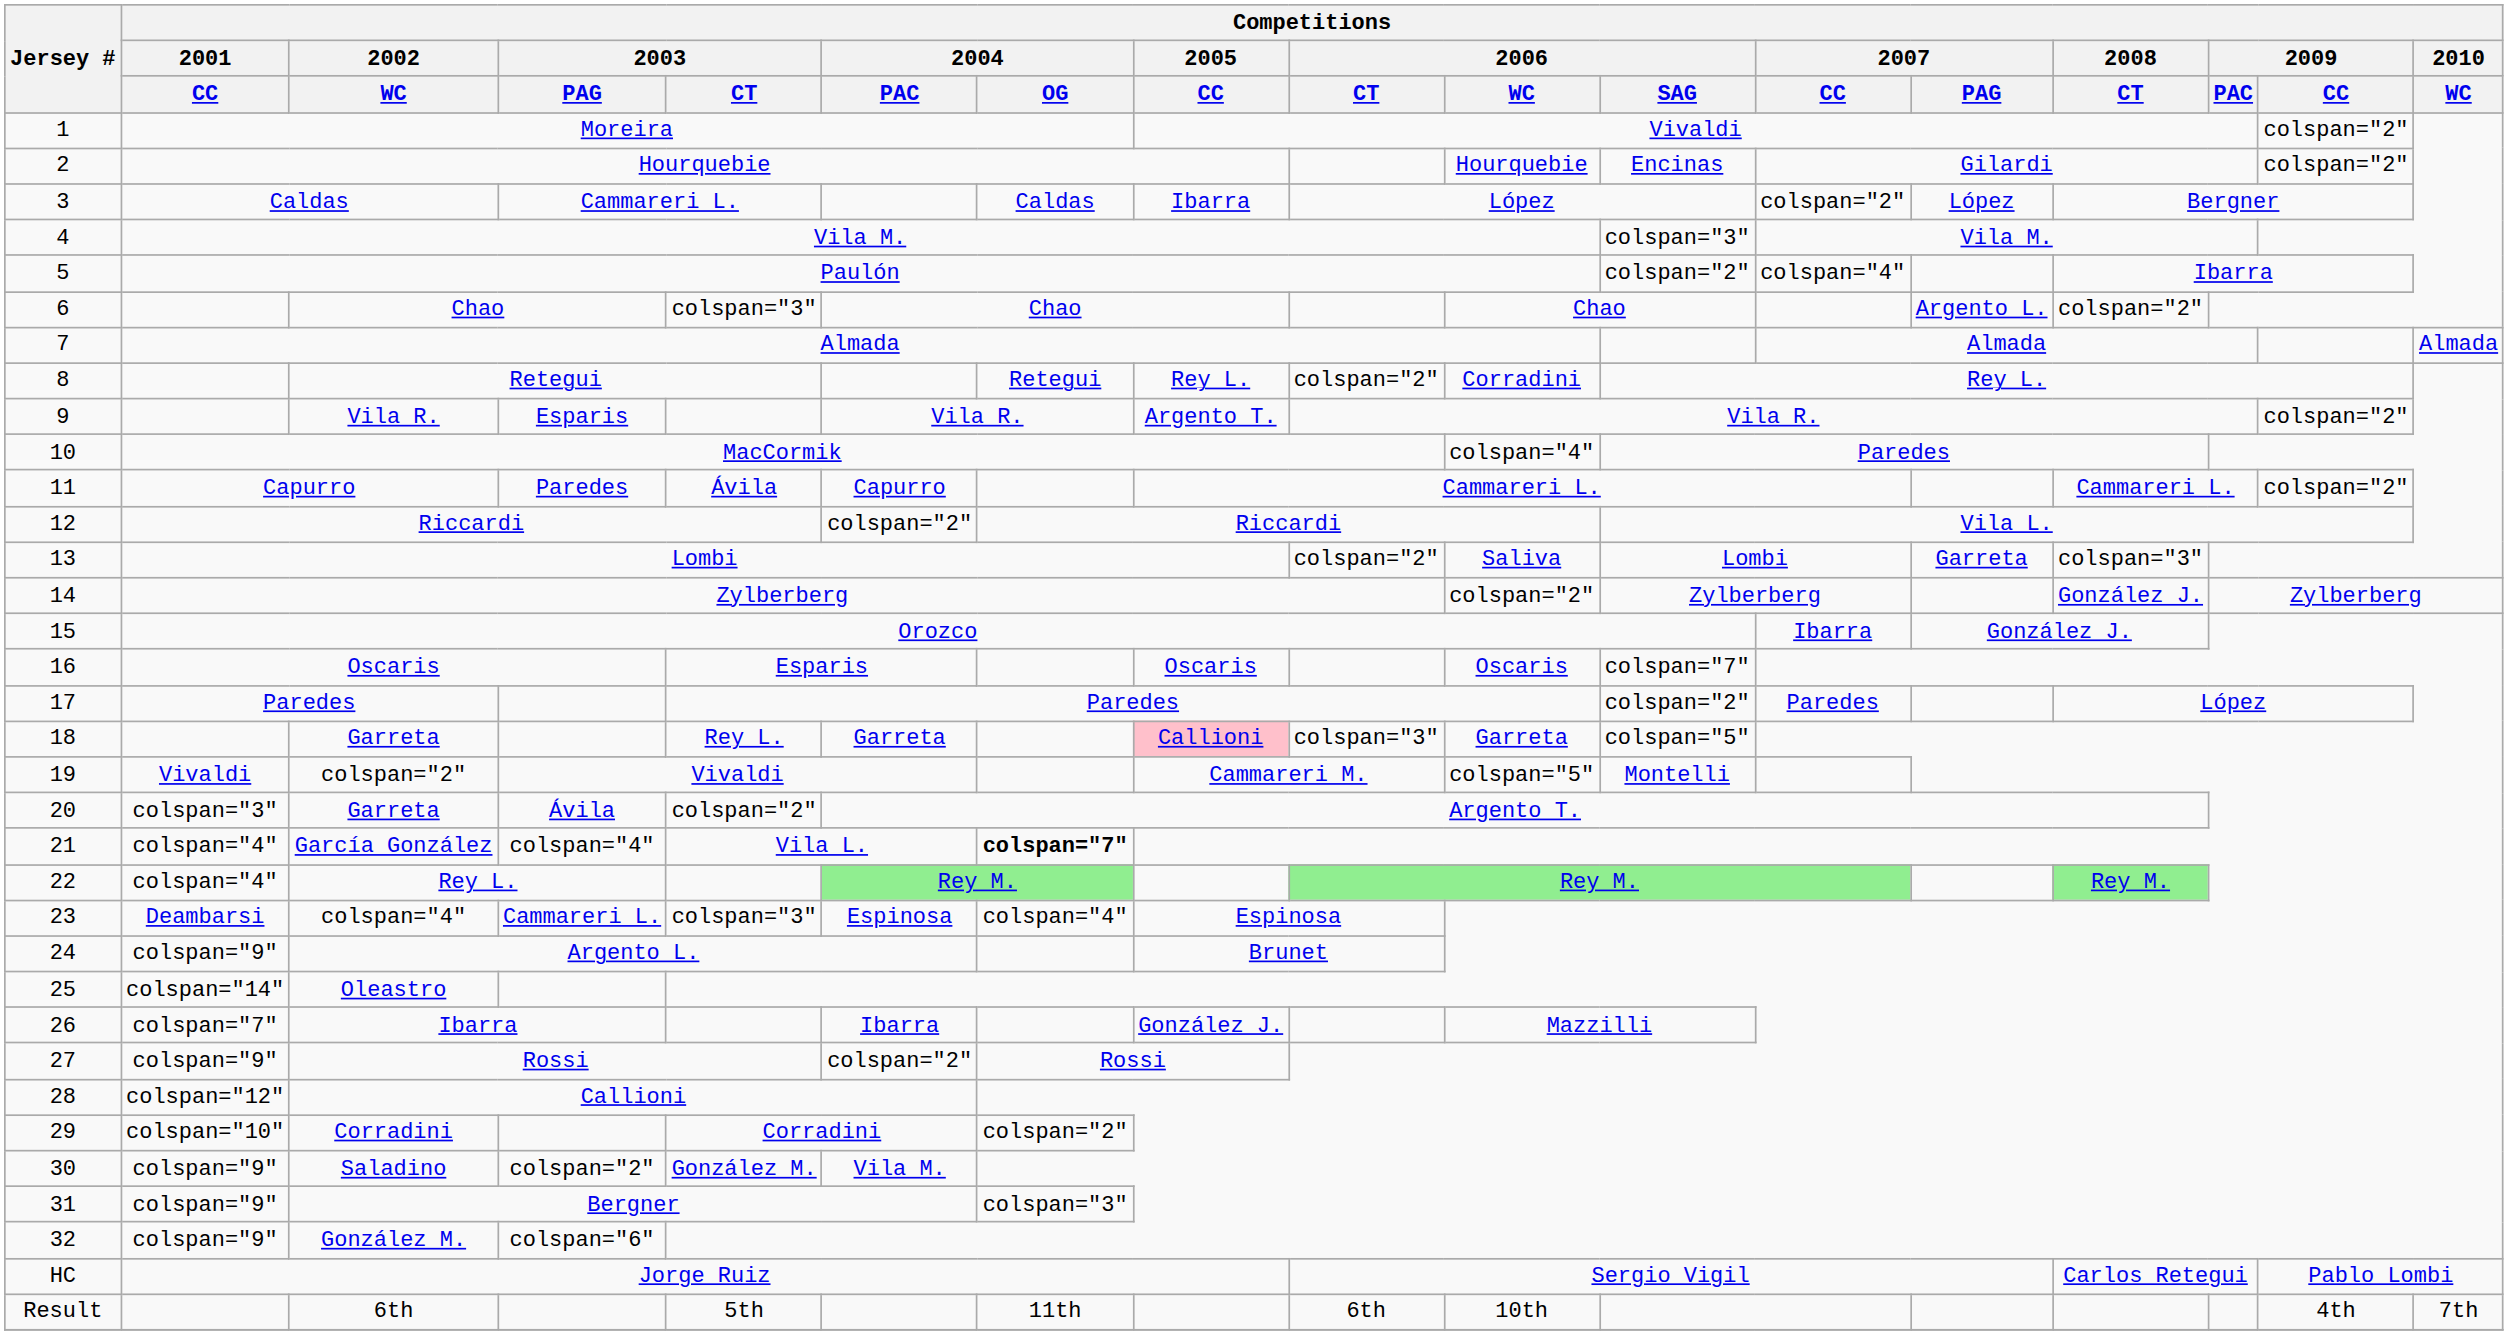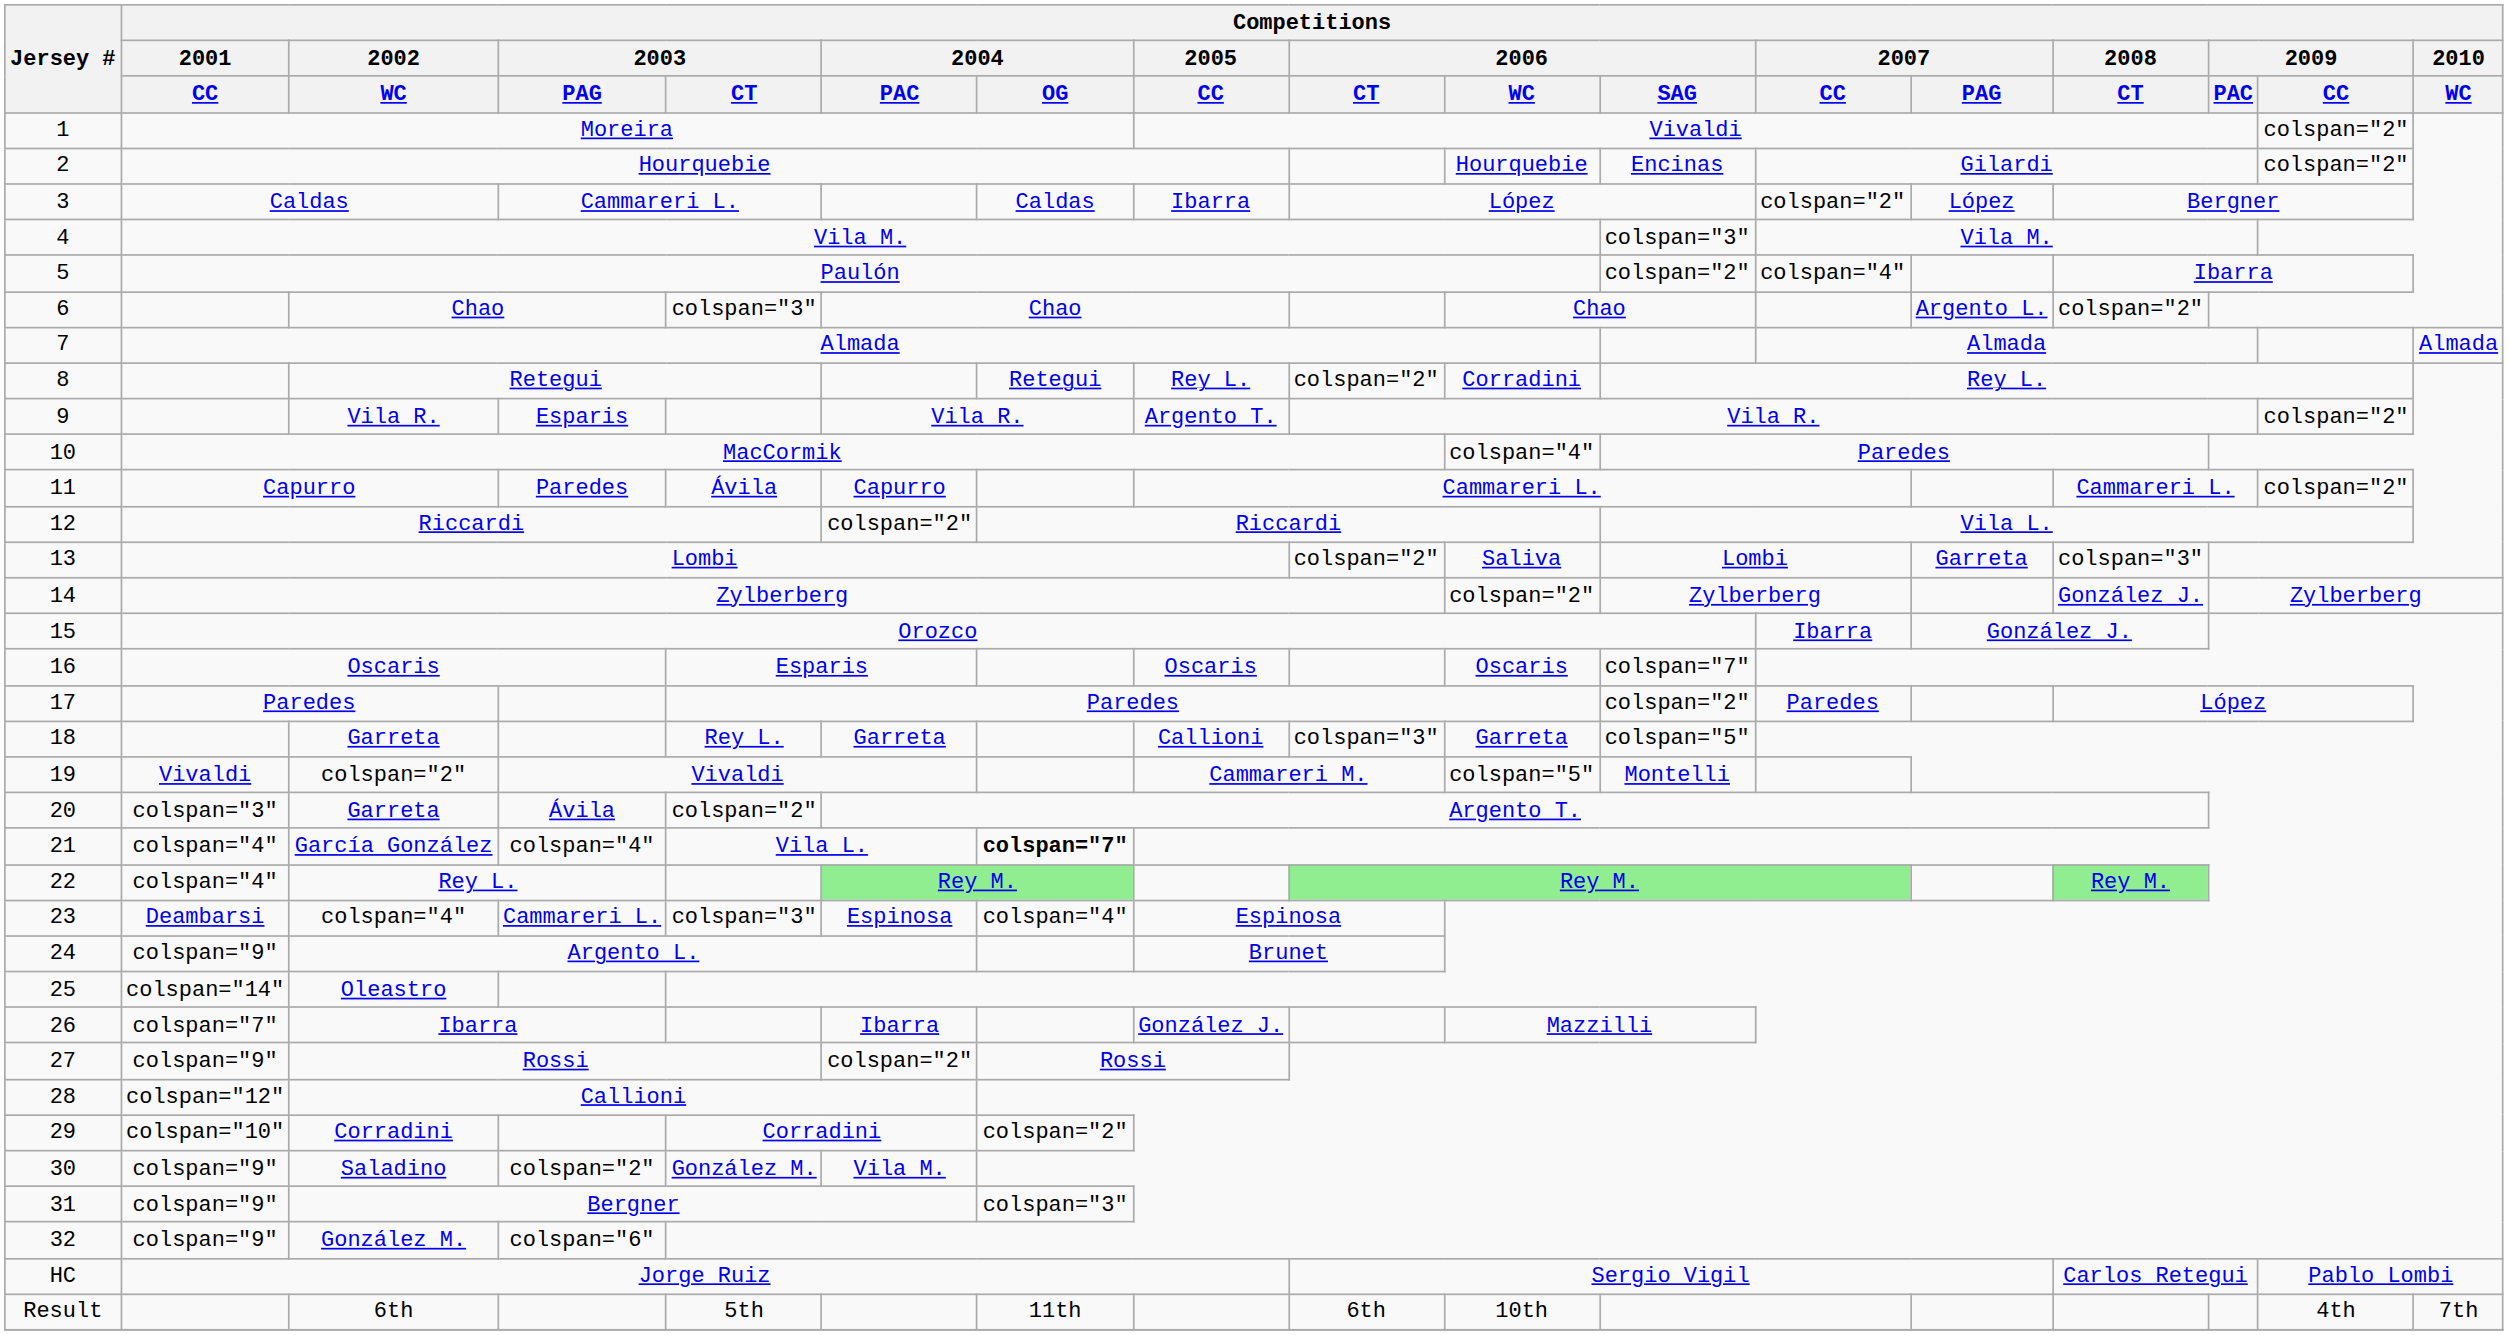(1211, 739) pink background -> (1211, 739) no background
